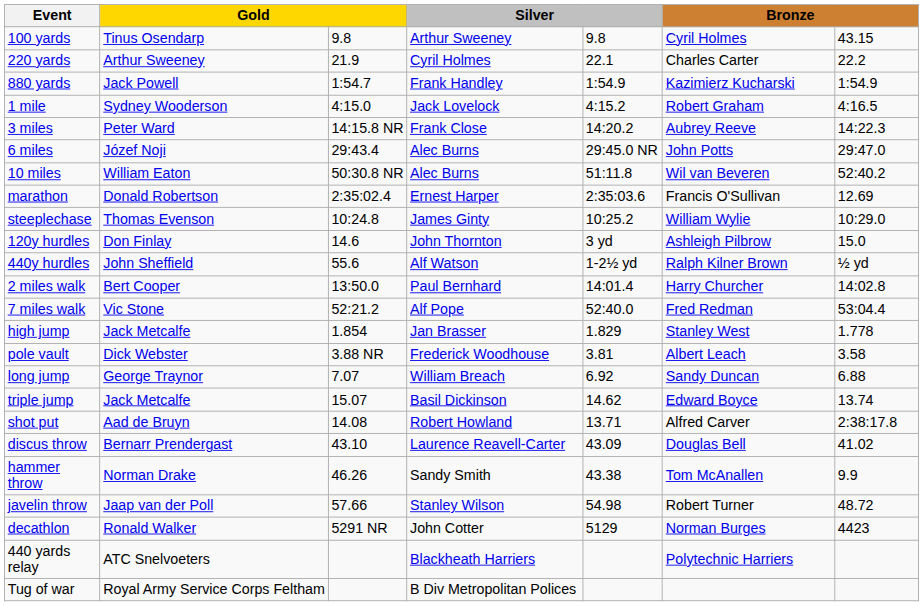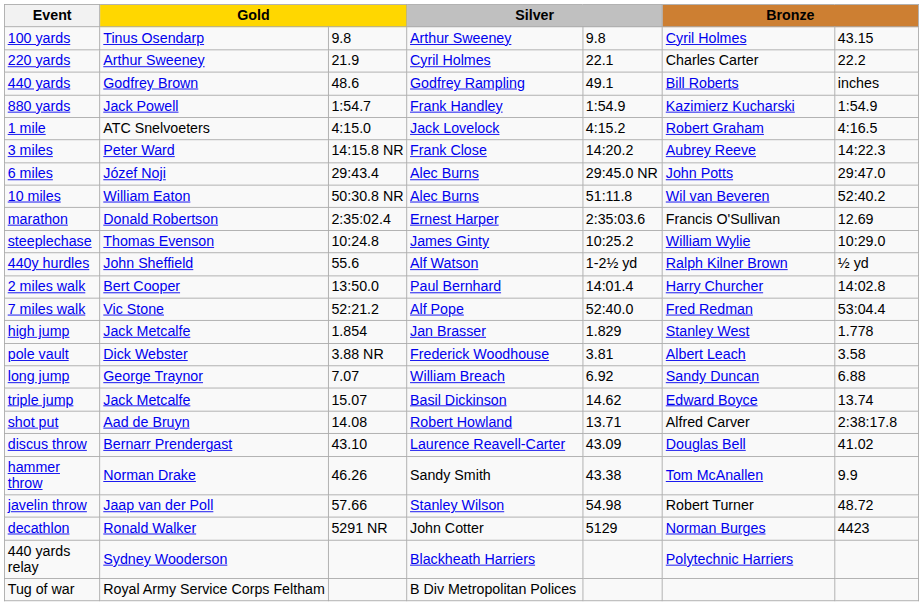+ row: (39, 83)
(165, 106) Sydney Wooderson -> (157, 128) ATC Snelvoeters
- row: (48, 241)
(157, 559) ATC Snelvoeters -> (165, 559) Sydney Wooderson
